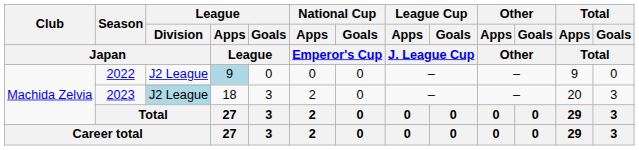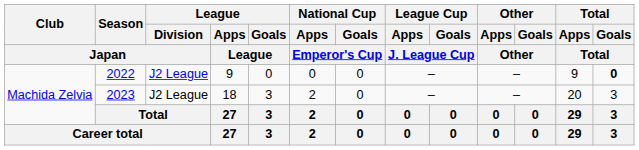(230, 74) lightblue background -> (230, 74) no background
(614, 74) normal -> (614, 74) bold
(178, 94) lightblue background -> (178, 94) no background
